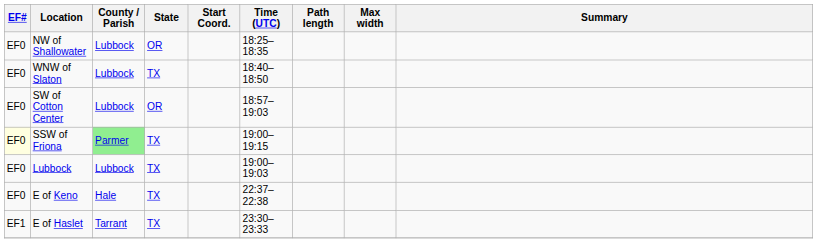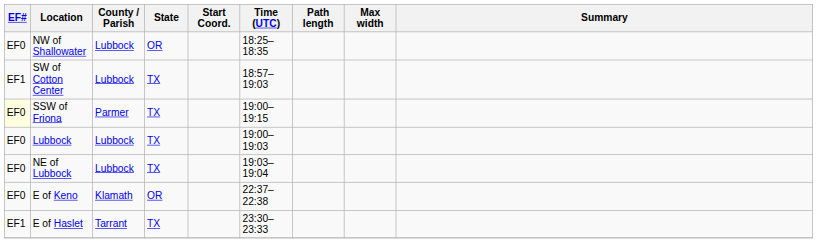- row: (52, 73)
(16, 107) EF0 -> (16, 79) EF1
(155, 107) OR -> (154, 79) TX
(112, 140) lightgreen background -> (112, 113) no background
+ row: (52, 168)
(106, 196) Hale -> (114, 196) Klamath
(154, 196) TX -> (155, 196) OR
